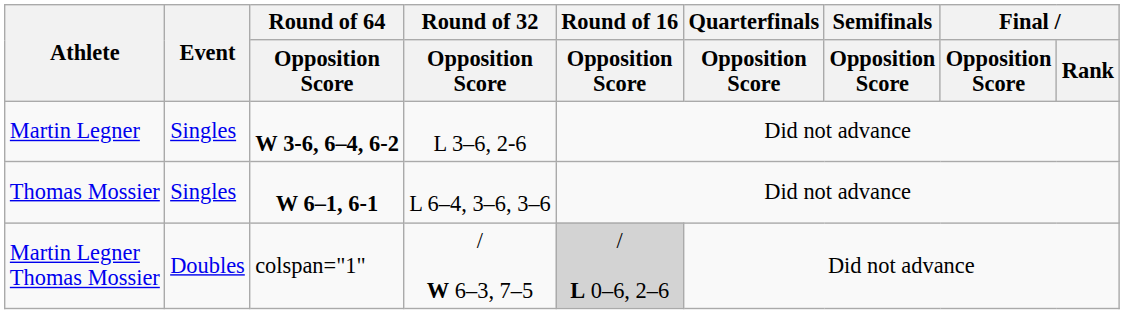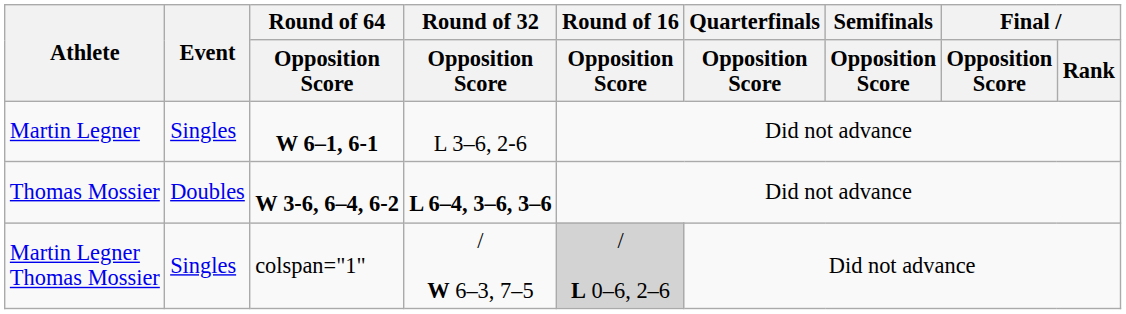(327, 143) W 3-6, 6–4, 6-2 -> (327, 143) W 6–1, 6-1
(203, 191) Singles -> (207, 191) Doubles
(327, 204) W 6–1, 6-1 -> (327, 204) W 3-6, 6–4, 6-2
(480, 204) normal -> (480, 204) bold
(207, 265) Doubles -> (203, 265) Singles
